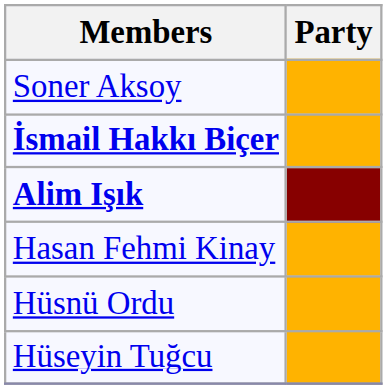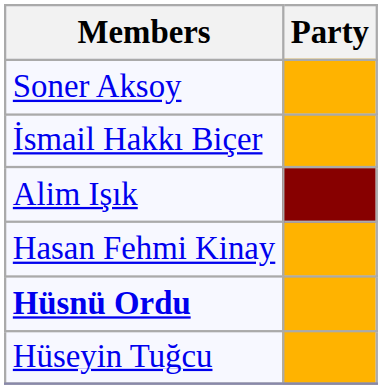(146, 140) bold -> (138, 140) normal
(78, 194) bold -> (75, 194) normal
(94, 302) normal -> (102, 302) bold
